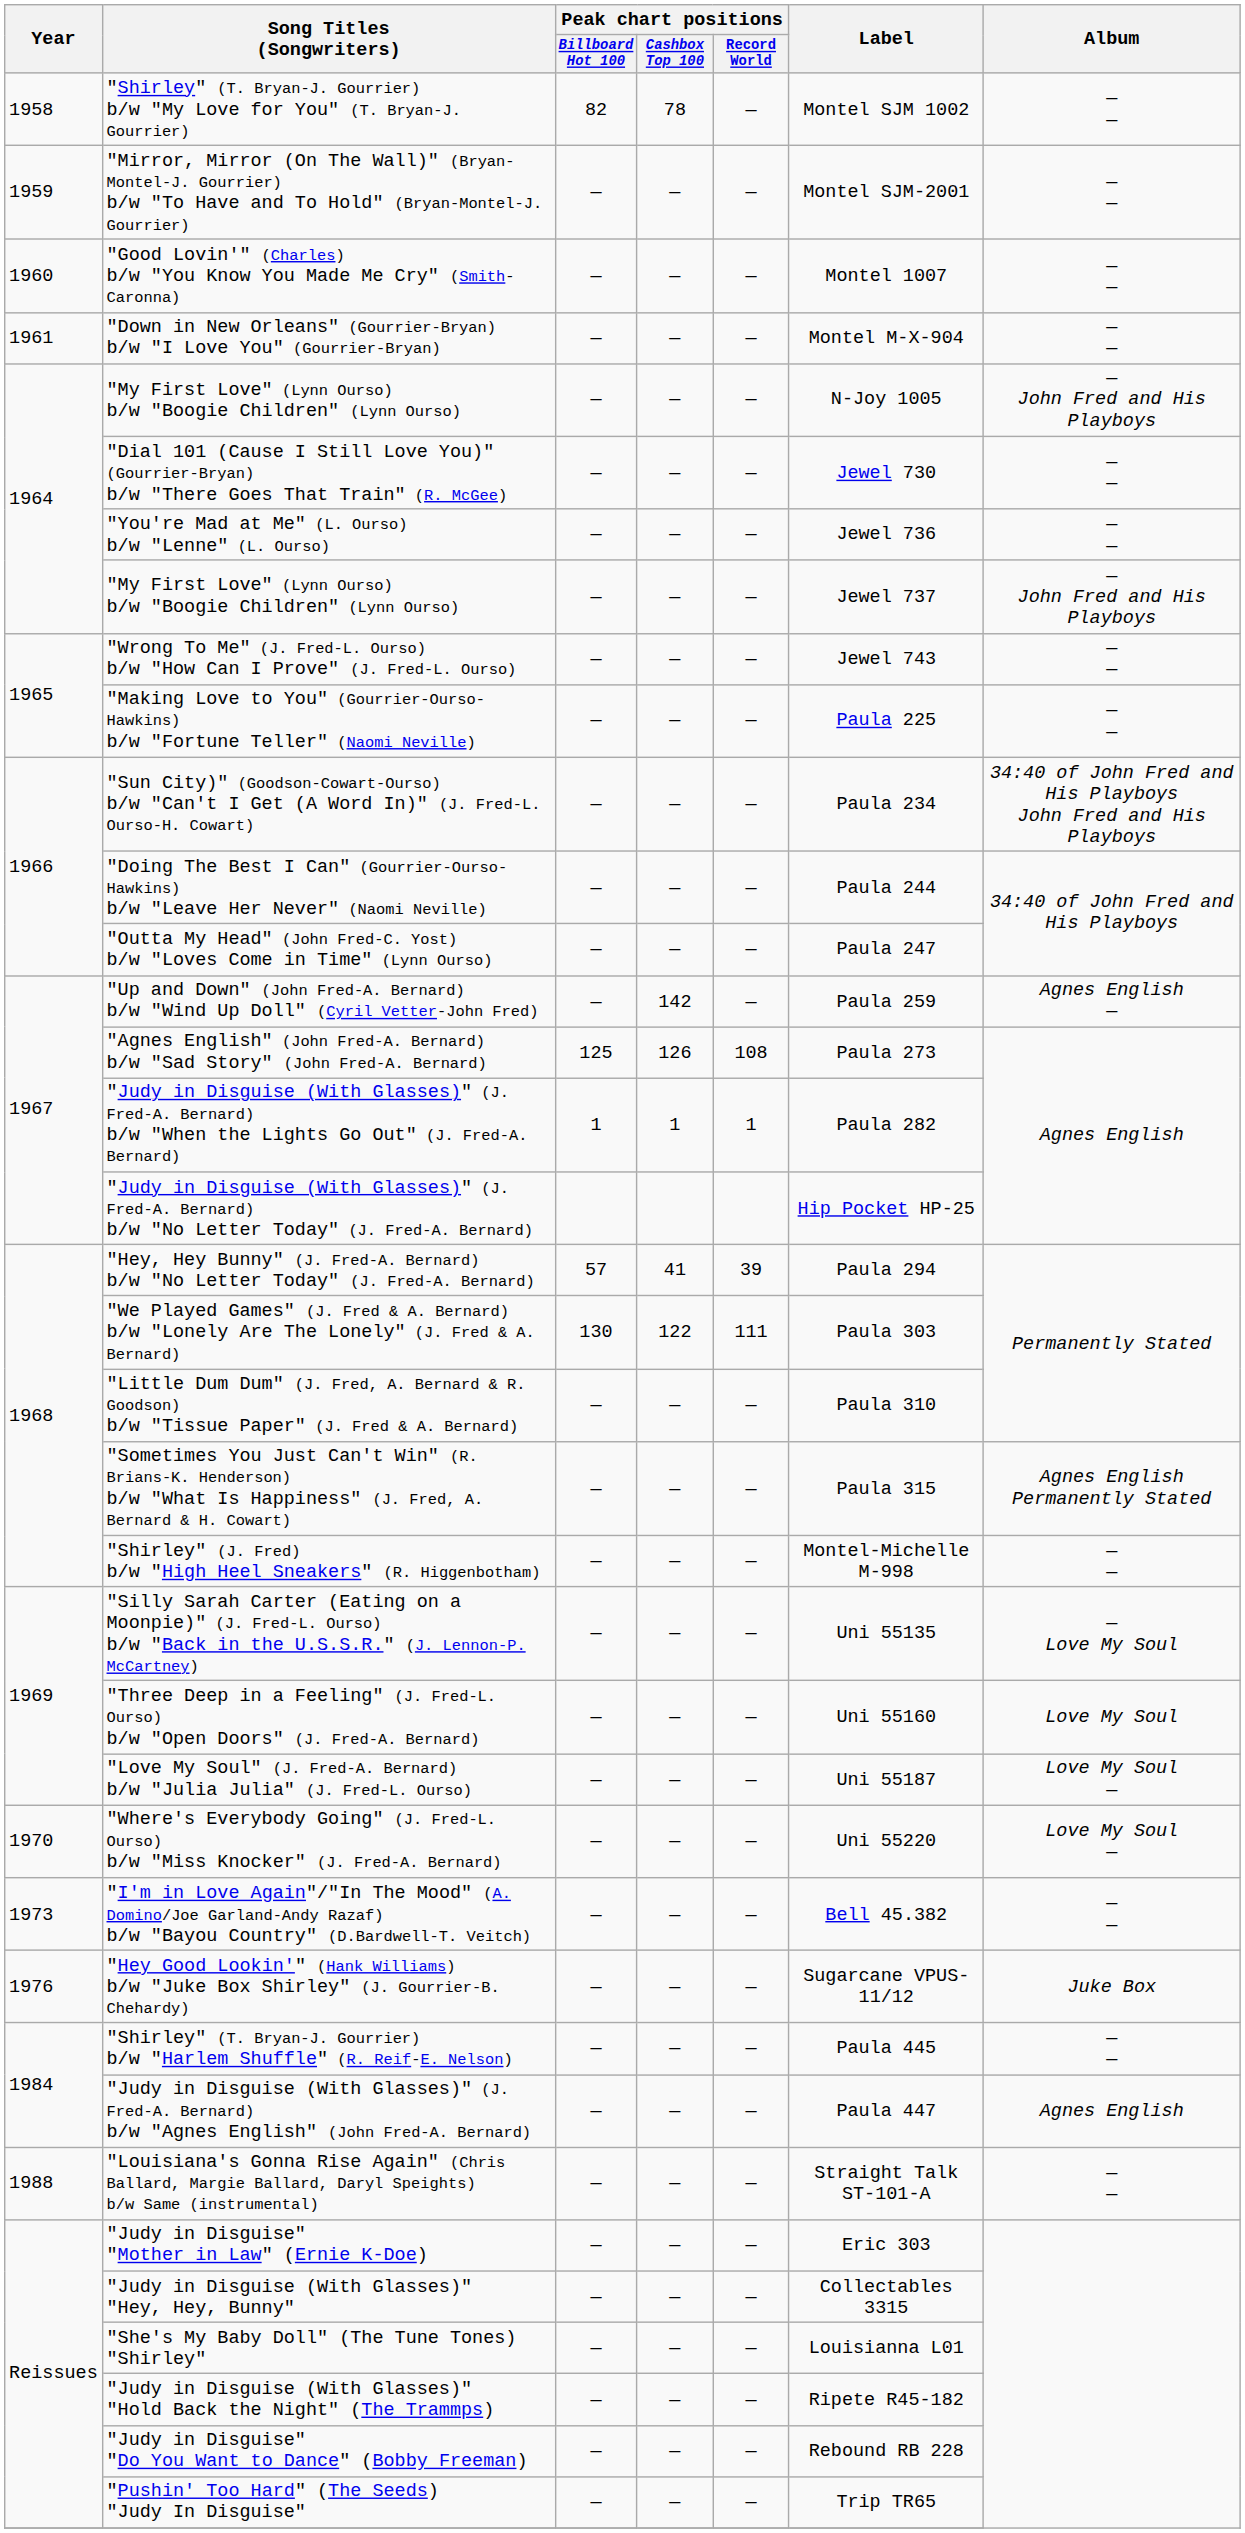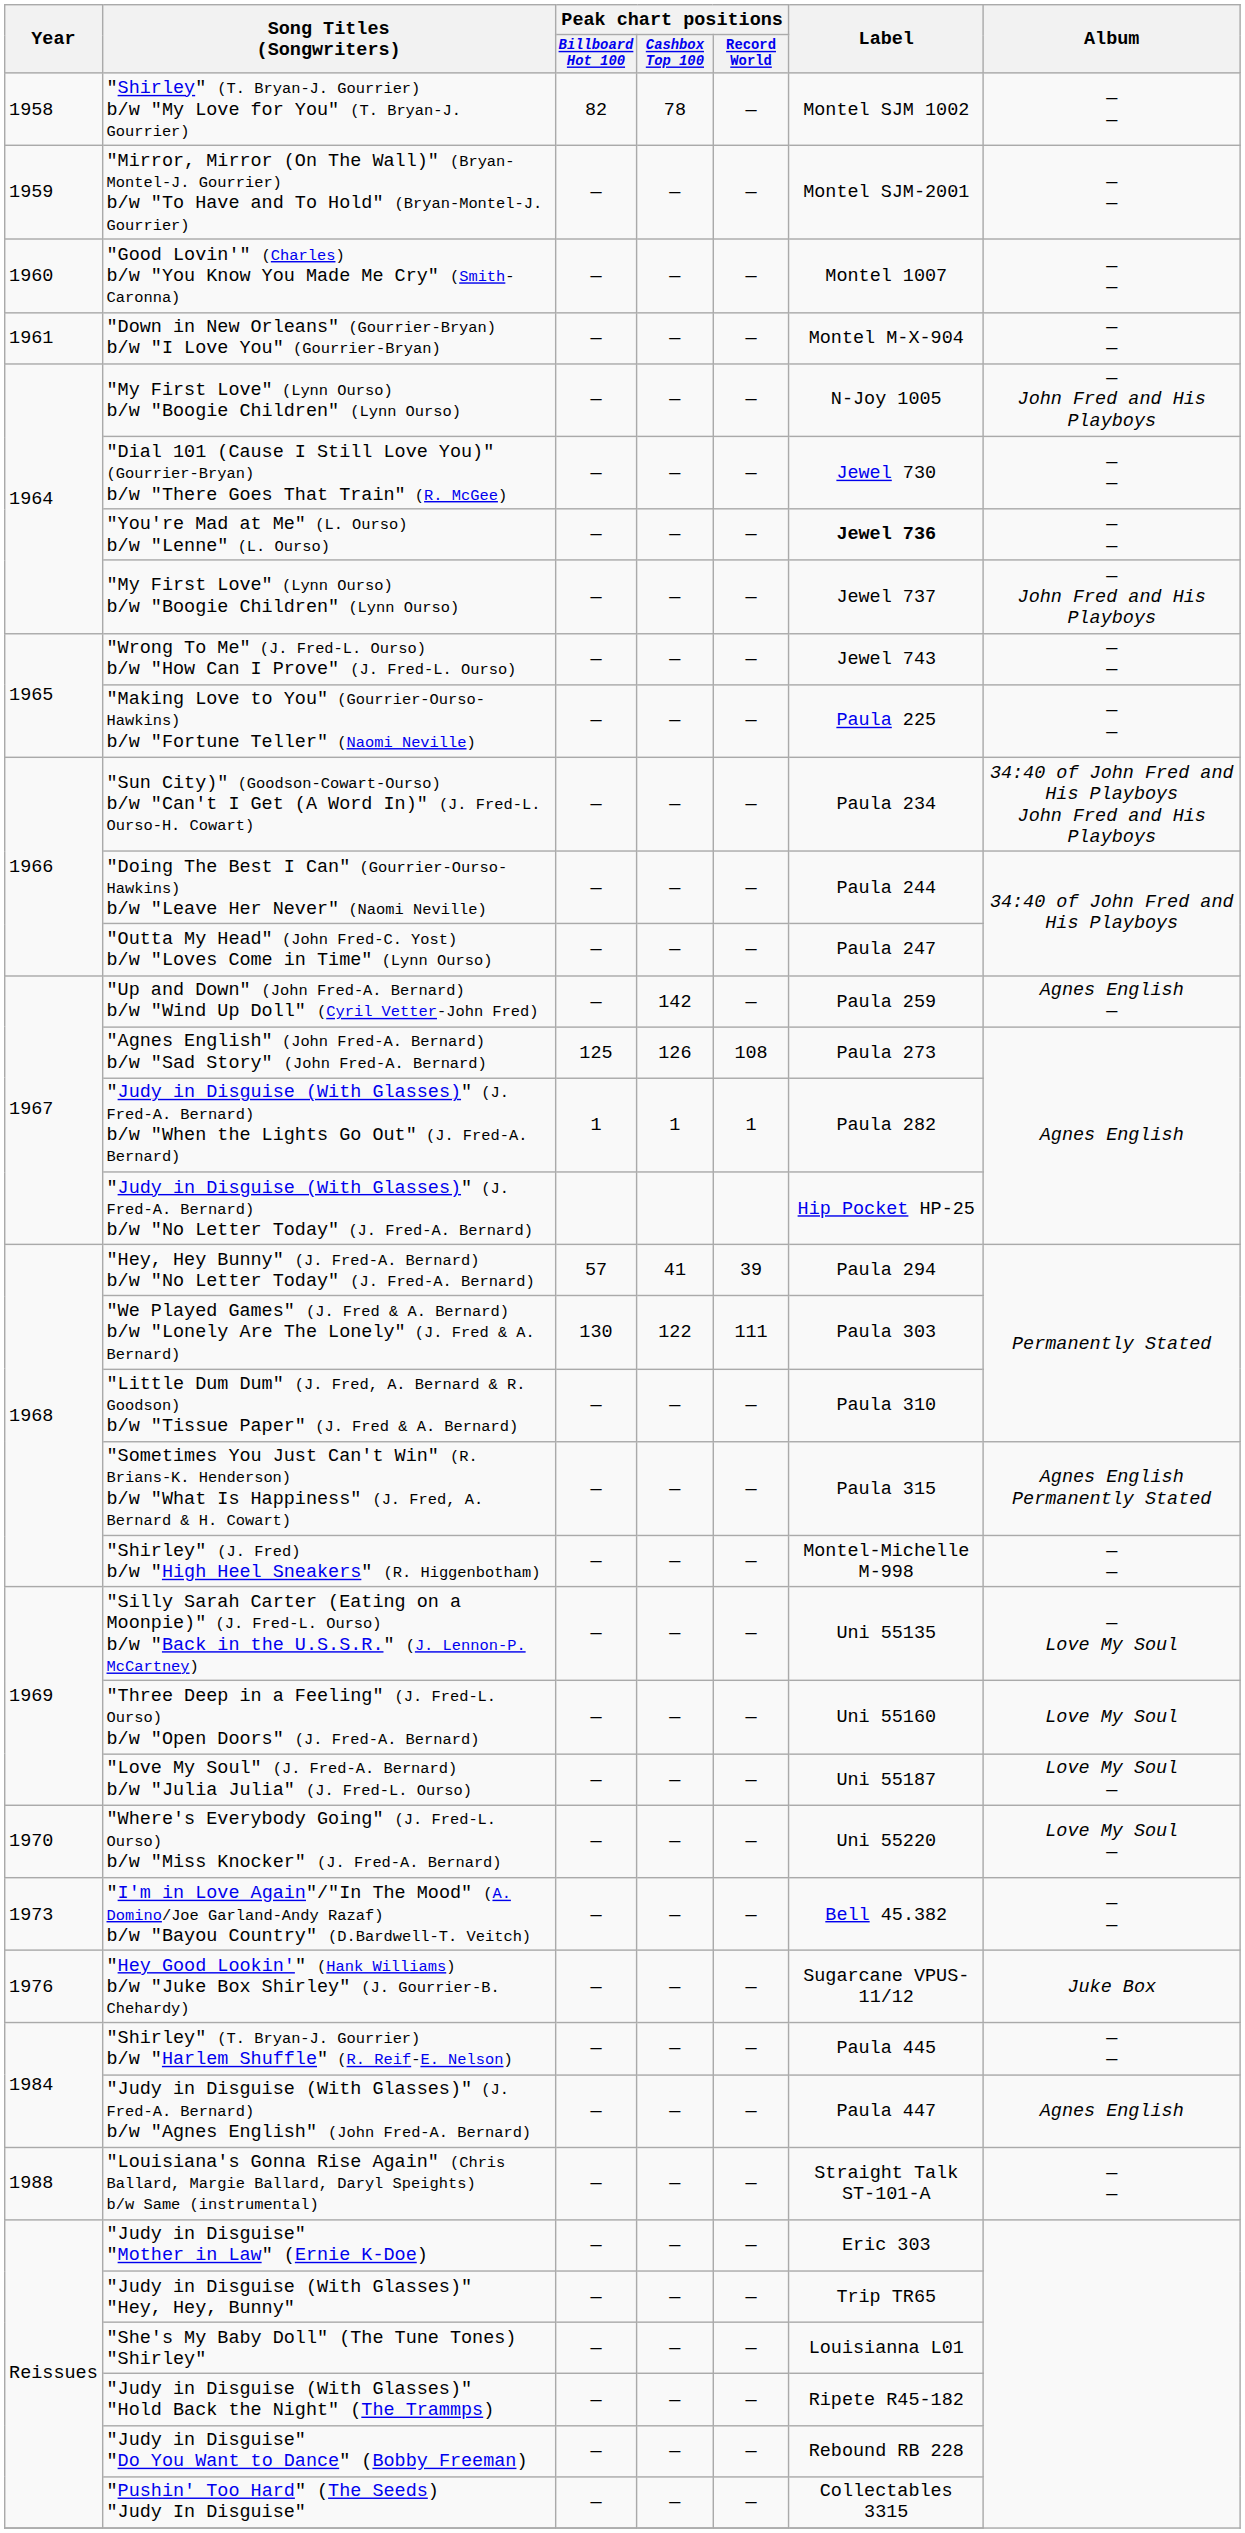(886, 535) normal -> (886, 535) bold
(886, 2297) Collectables 3315 -> (886, 2297) Trip TR65
(886, 2502) Trip TR65 -> (886, 2502) Collectables 3315
